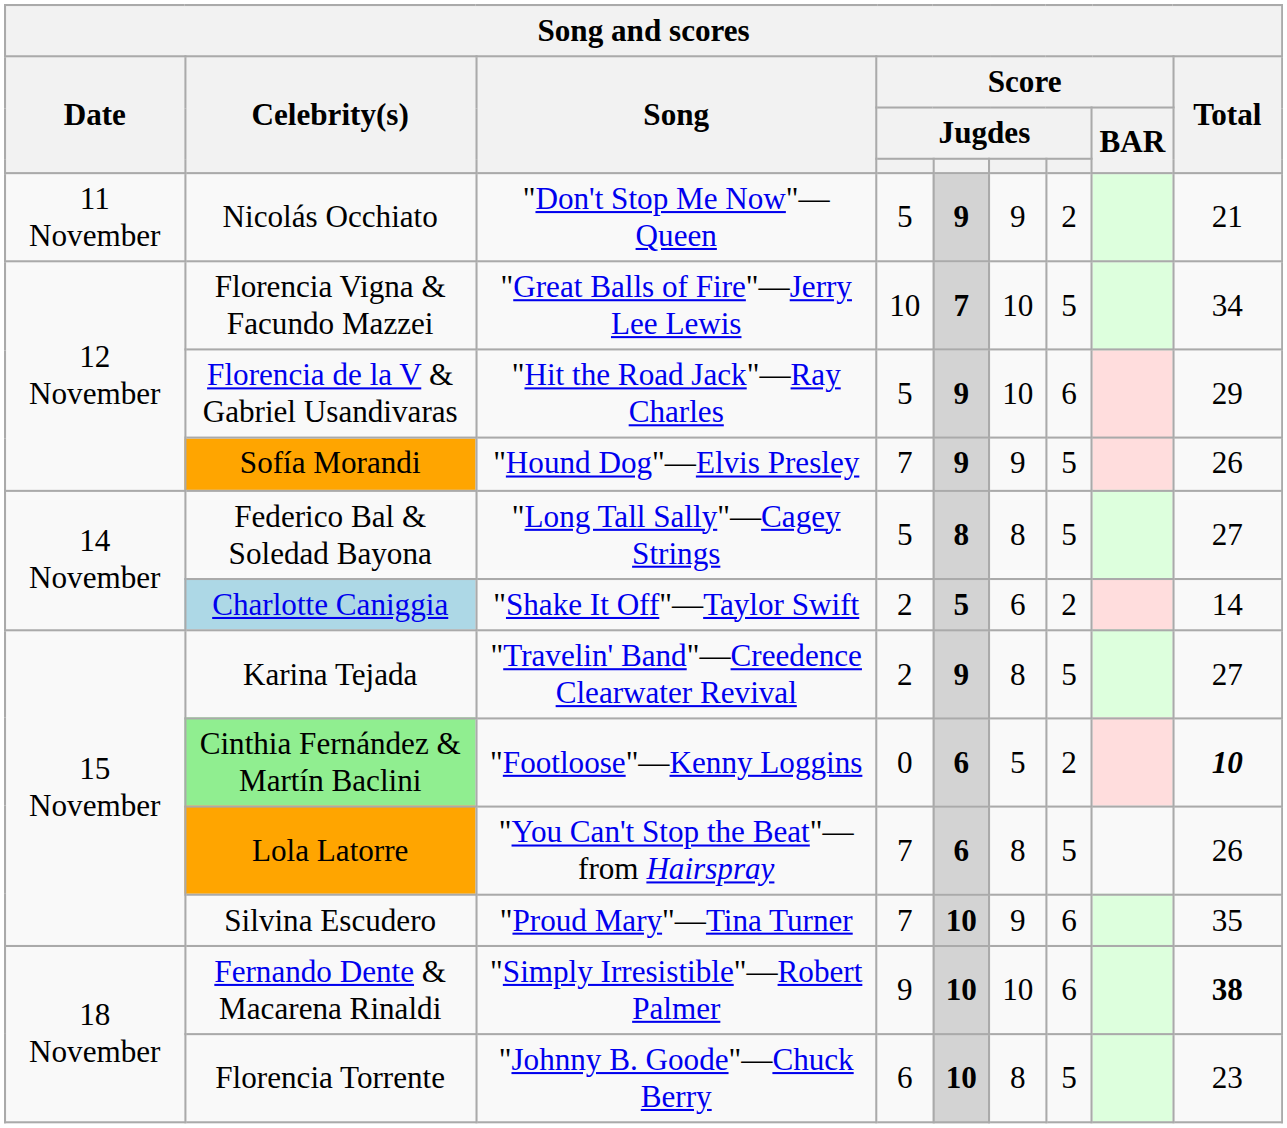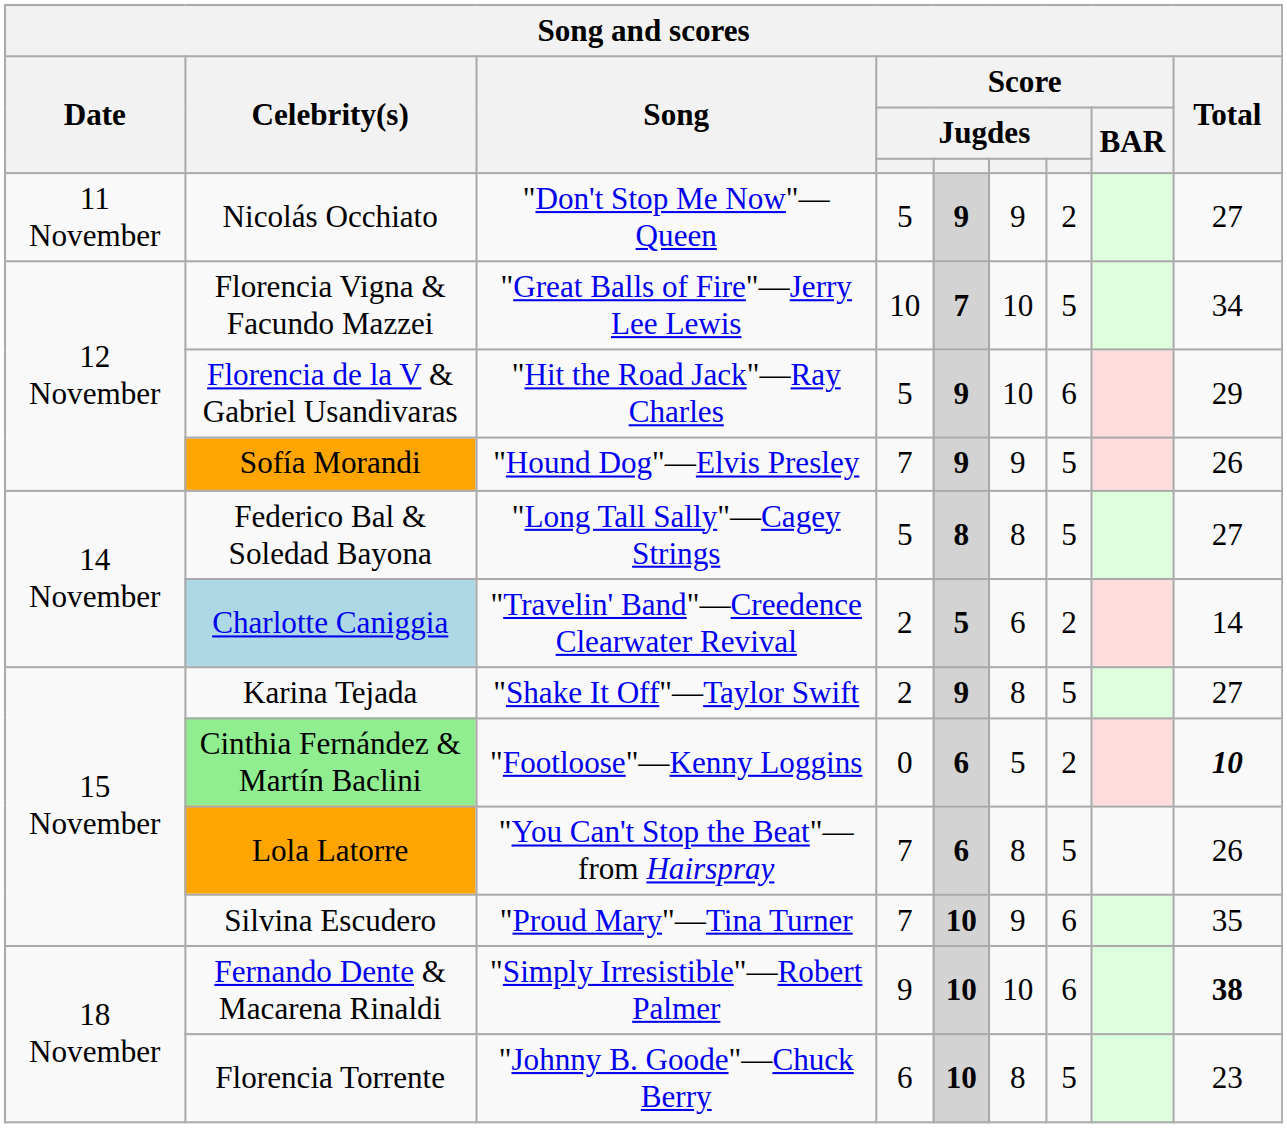(1227, 217) 21 -> (1227, 217) 27
(676, 603) "Shake It Off"—Taylor Swift -> (676, 621) "Travelin' Band"—Creedence Clearwater Revival
(676, 673) "Travelin' Band"—Creedence Clearwater Revival -> (676, 691) "Shake It Off"—Taylor Swift
